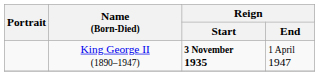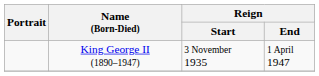(209, 55) bold -> (208, 56) normal
